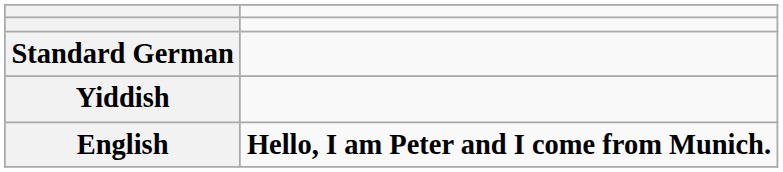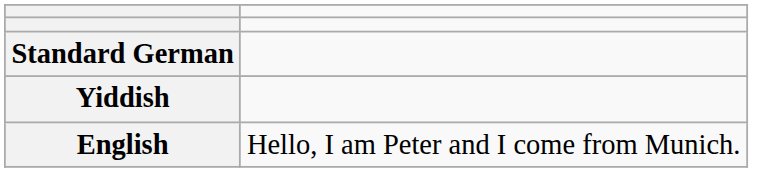(509, 143) bold -> (494, 143) normal
